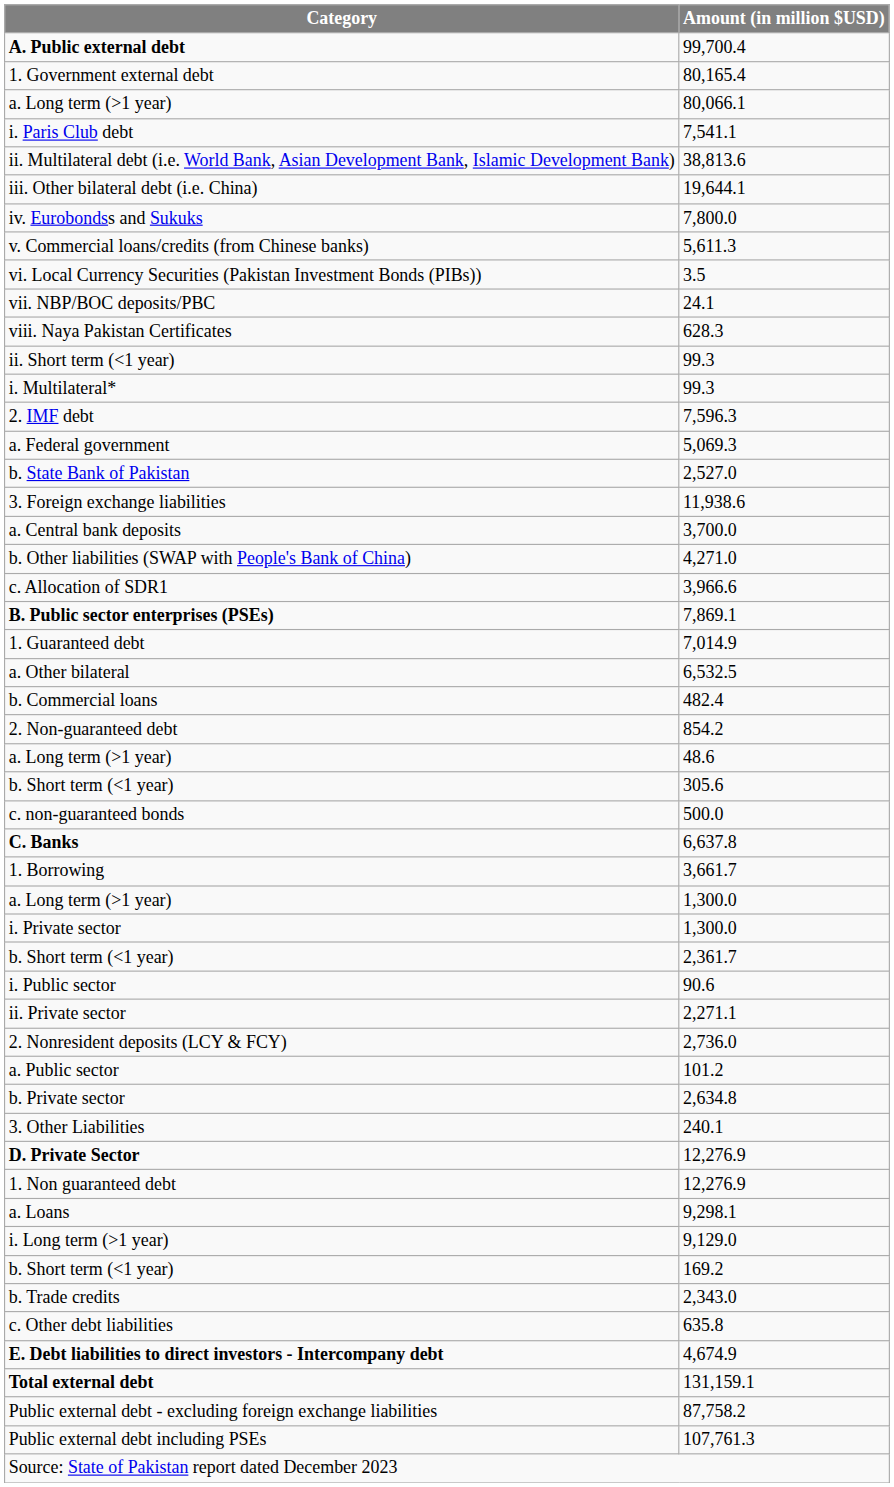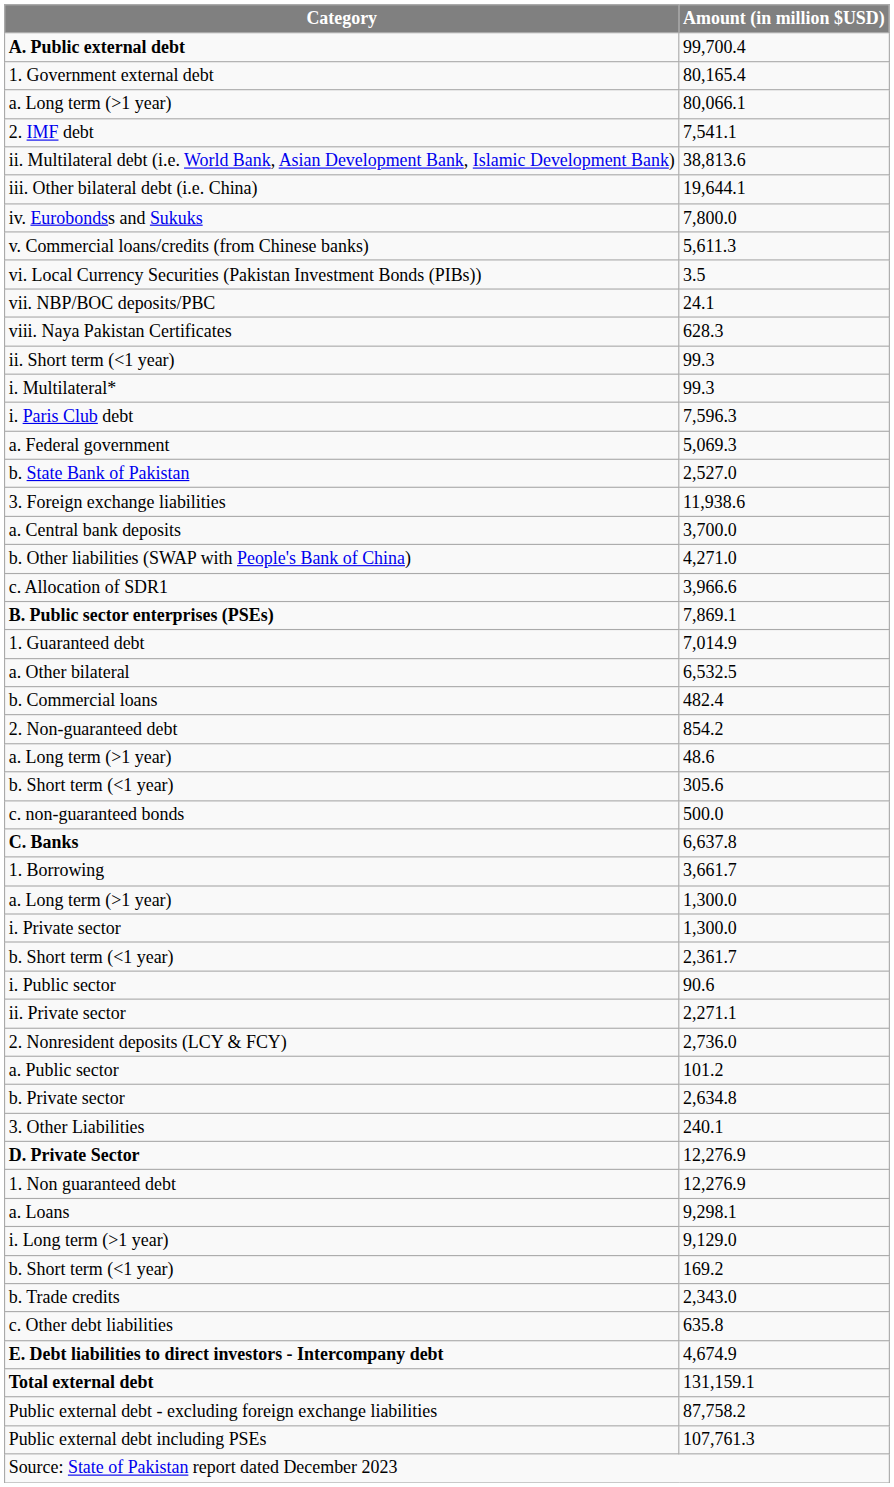(71, 132) i. Paris Club debt -> (51, 132) 2. IMF debt
(51, 416) 2. IMF debt -> (71, 416) i. Paris Club debt
